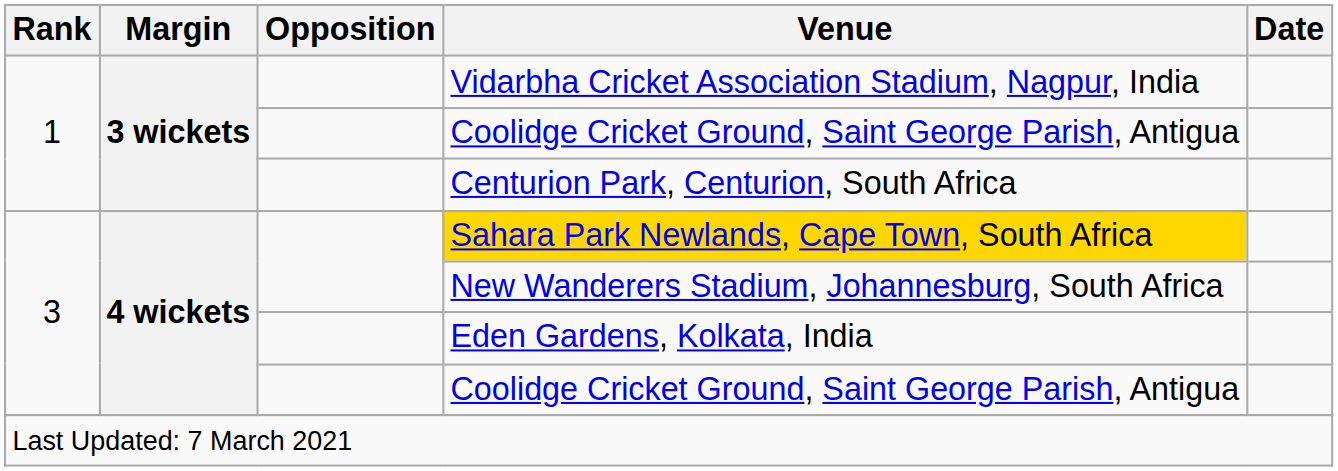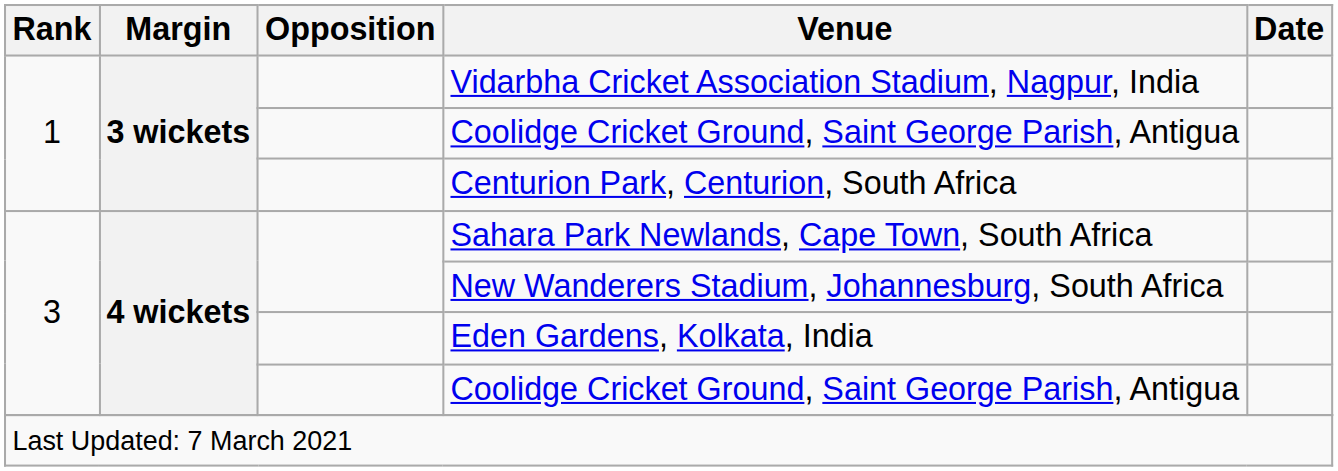(801, 235) gold background -> (801, 235) no background
